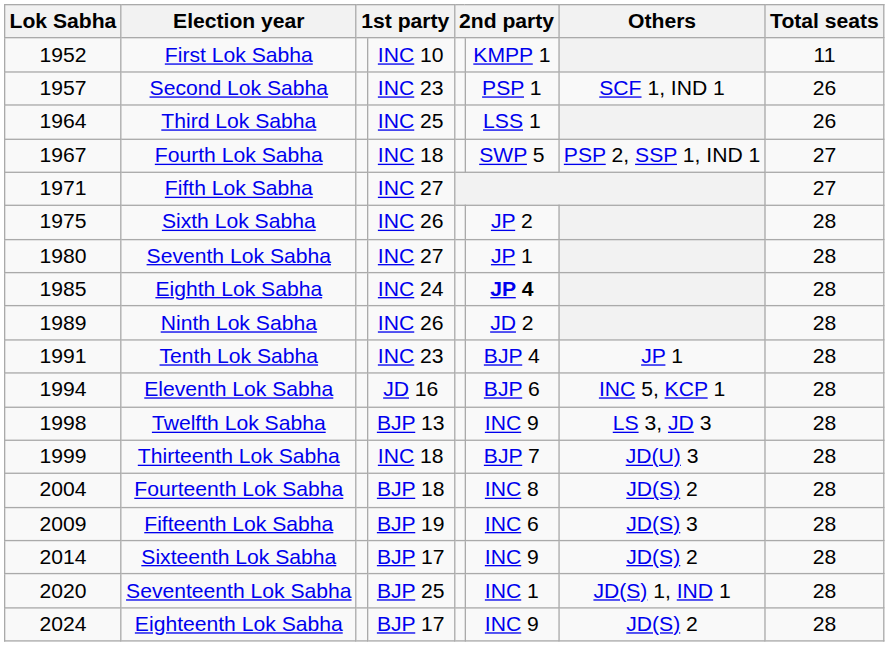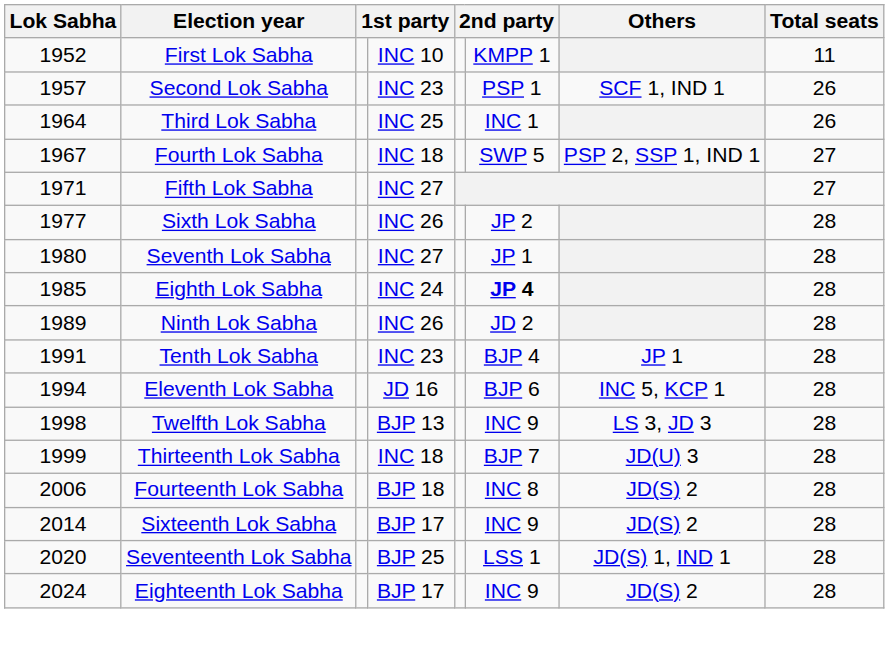(512, 121) LSS 1 -> (512, 121) INC 1
(63, 222) 1975 -> (63, 222) 1977
(63, 490) 2004 -> (63, 490) 2006
- row: (239, 523)
(512, 590) INC 1 -> (512, 557) LSS 1
